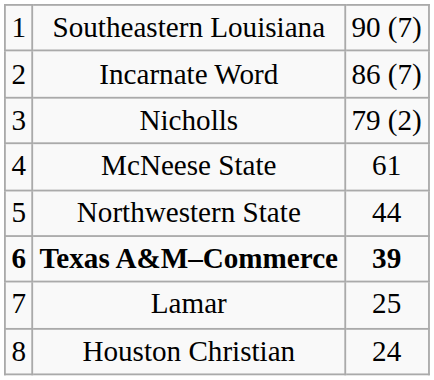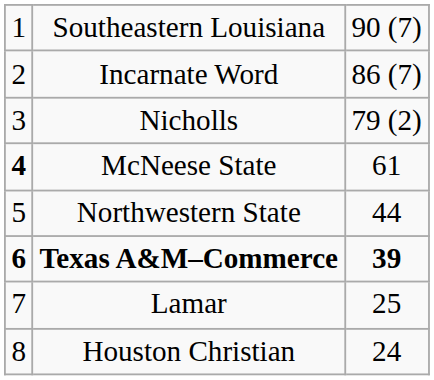(19, 166) normal -> (19, 166) bold
